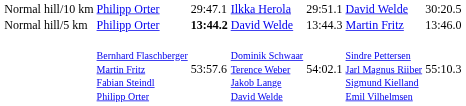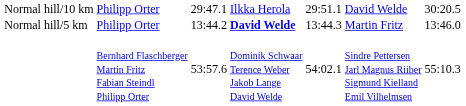(209, 25) bold -> (209, 25) normal
(262, 25) normal -> (263, 25) bold
